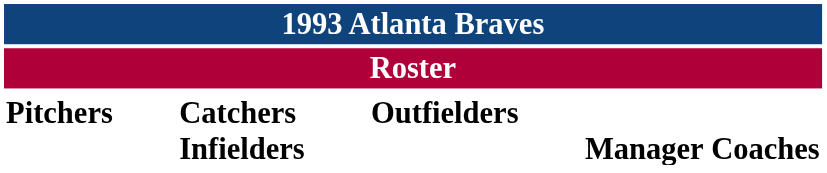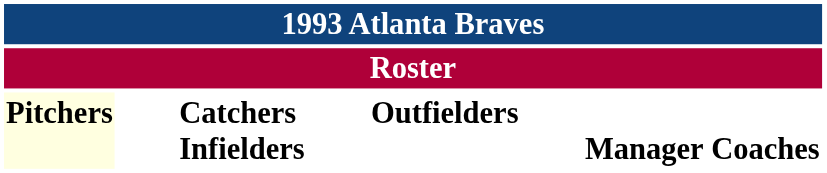(59, 112) no background -> (59, 112) lightyellow background
